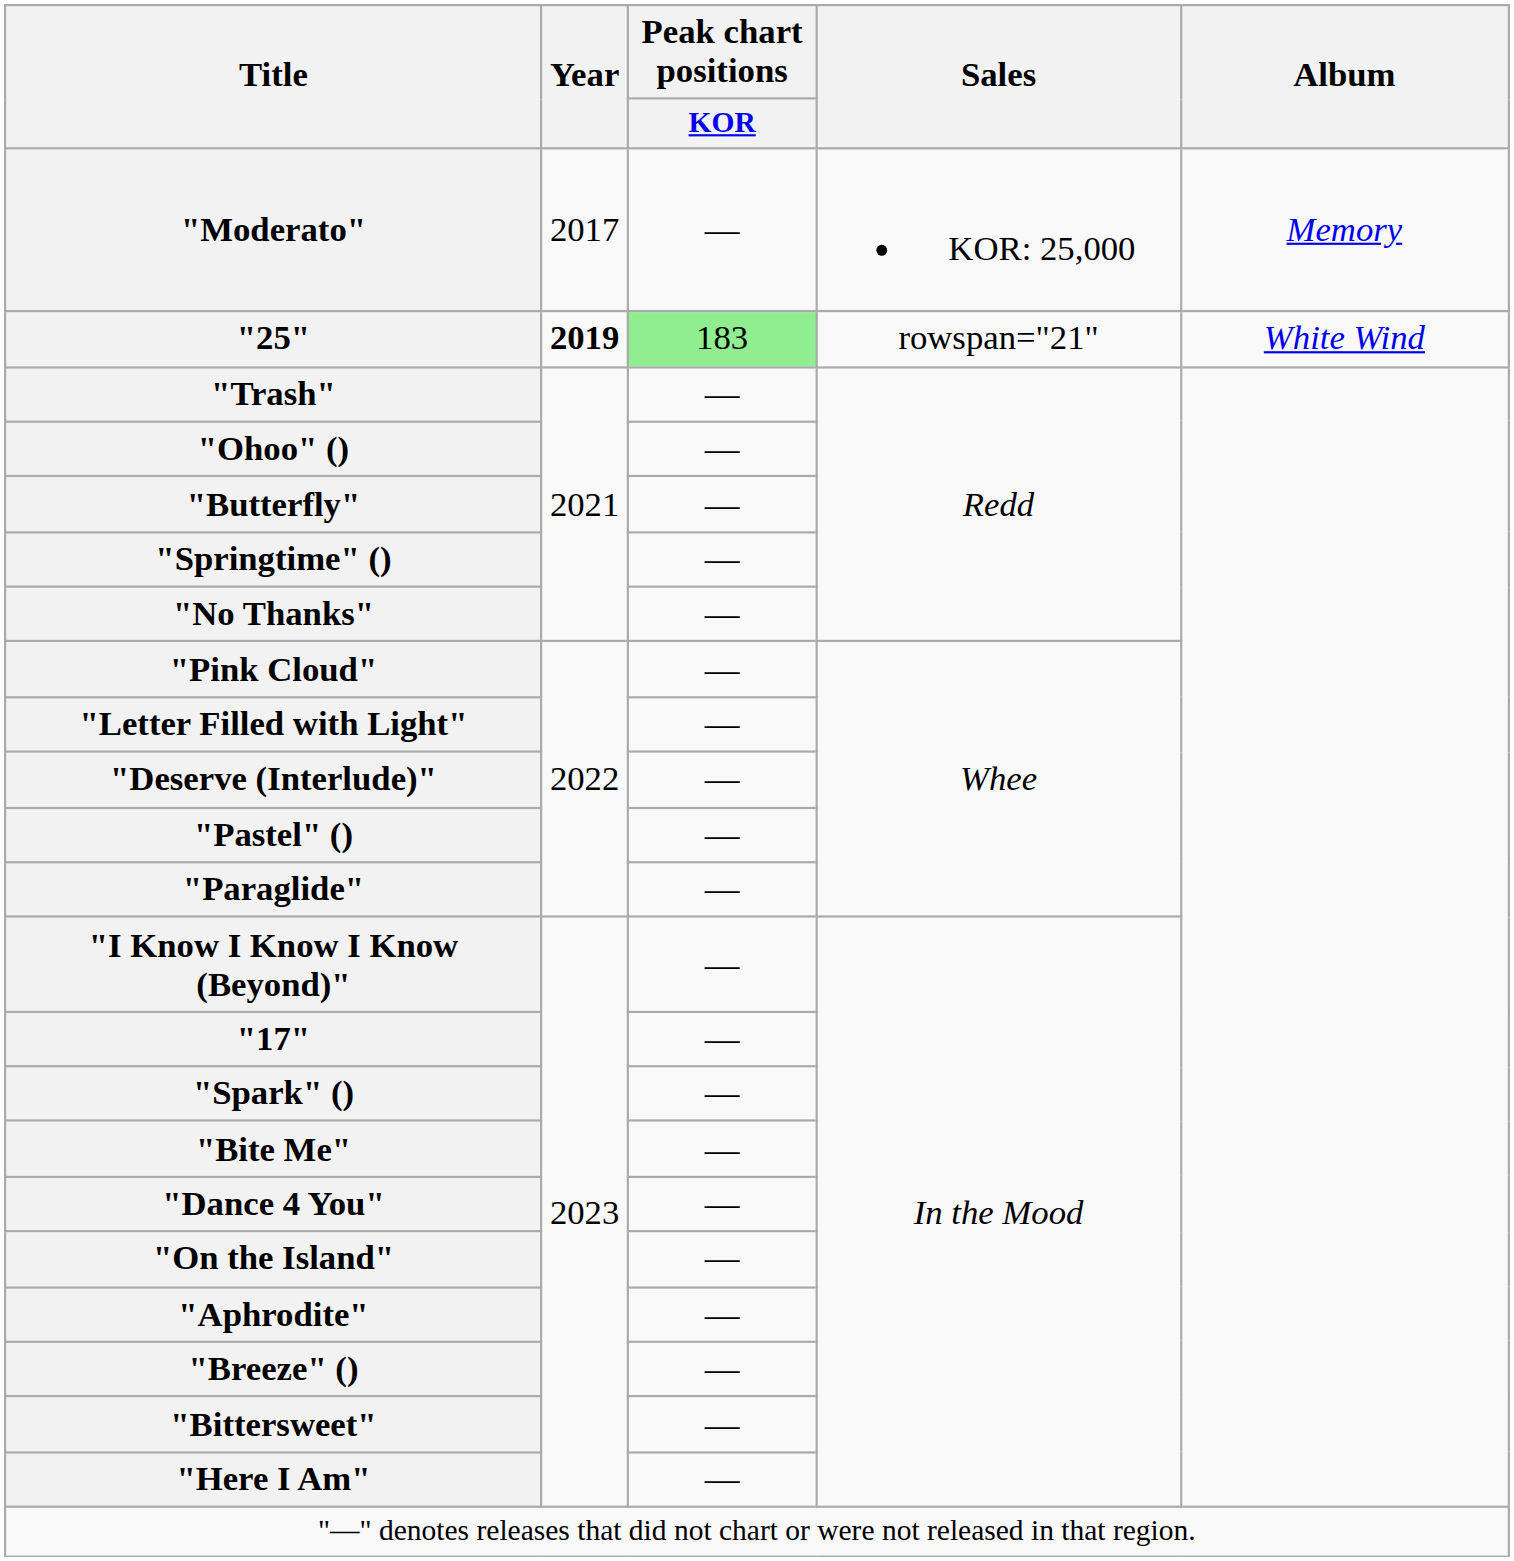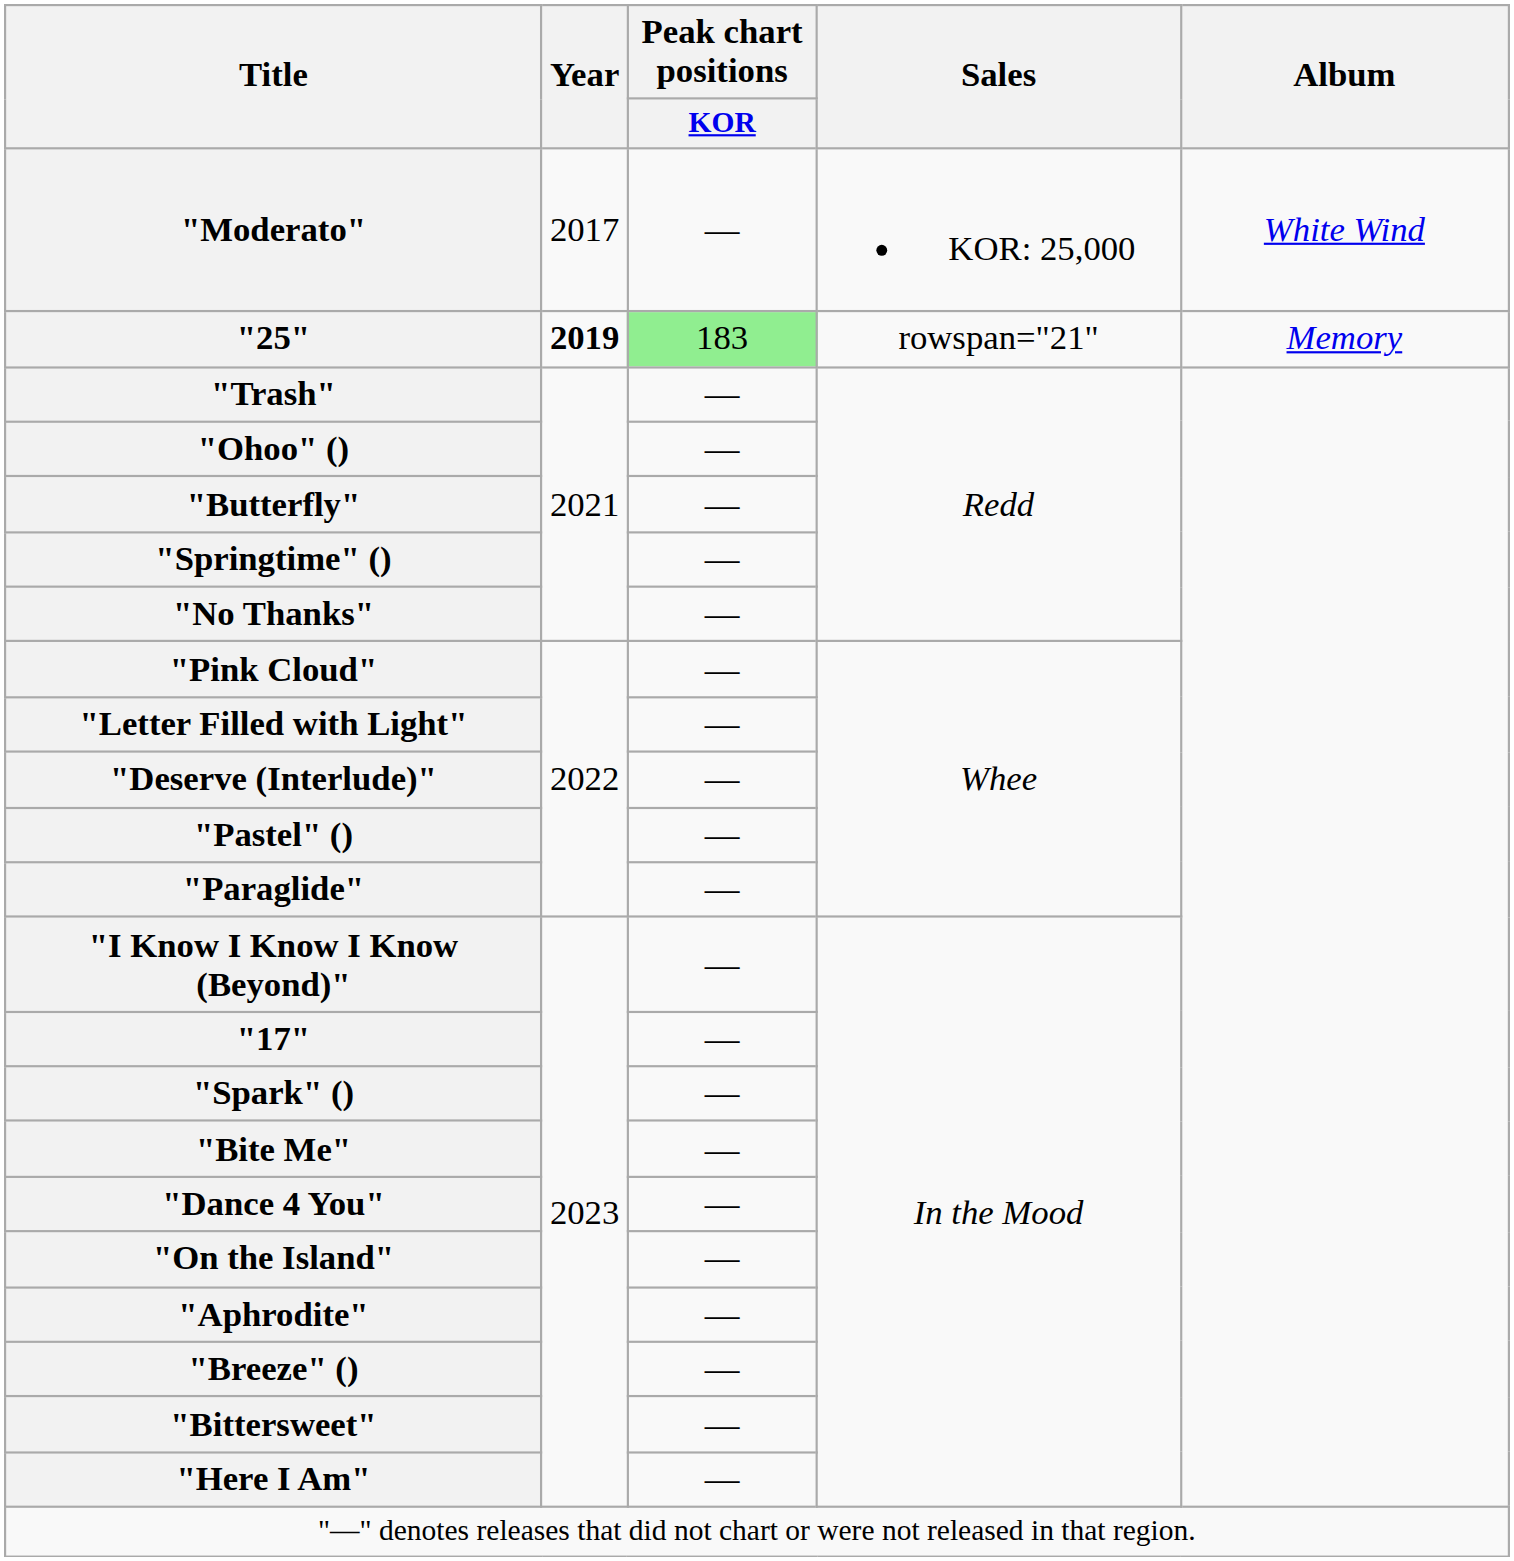(1344, 229) Memory -> (1344, 229) White Wind
(1344, 338) White Wind -> (1344, 338) Memory
